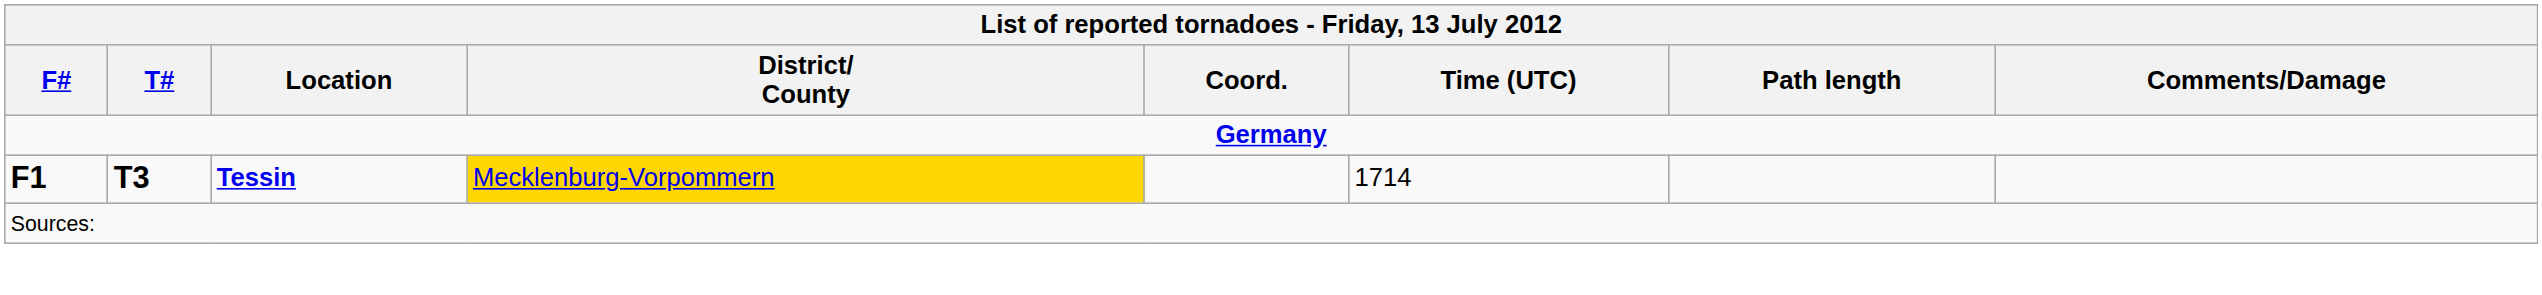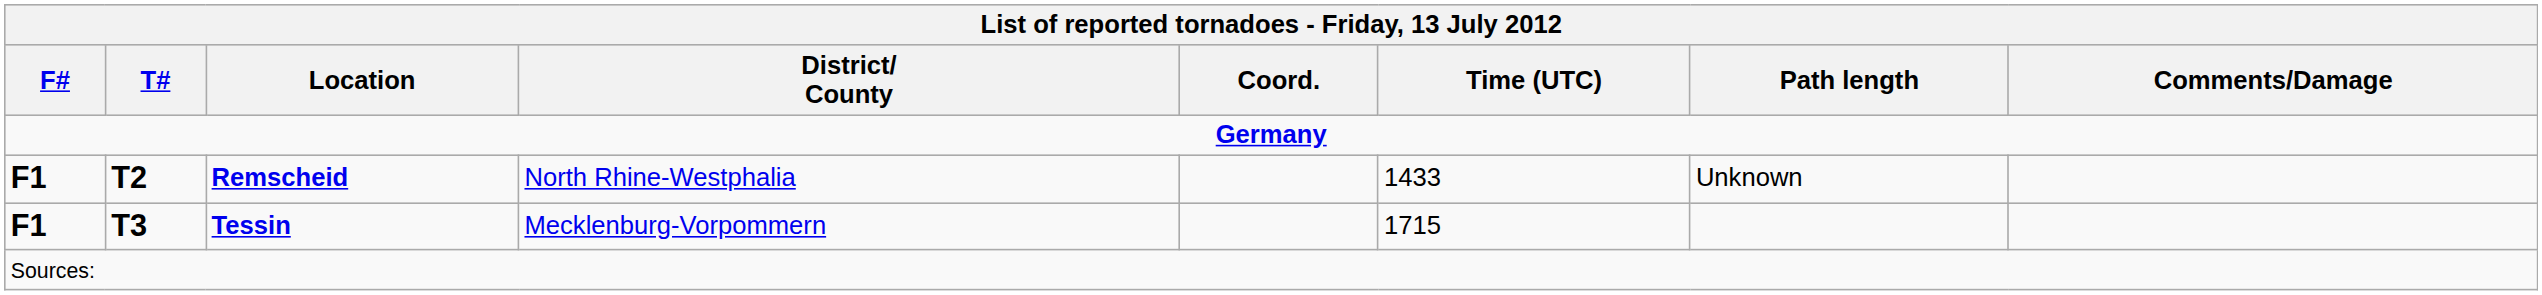+ row: (129, 178)
(624, 178) gold background -> (675, 225) no background
(1383, 178) 1714 -> (1413, 225) 1715
